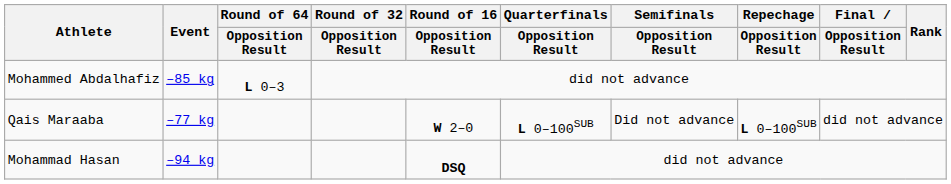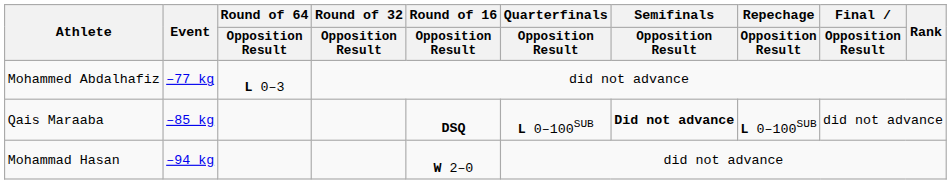(190, 79) –85 kg -> (190, 79) –77 kg
(190, 119) –77 kg -> (190, 119) –85 kg
(453, 127) W 2–0 -> (453, 127) DSQ
(674, 119) normal -> (674, 119) bold
(453, 167) DSQ -> (453, 167) W 2–0
